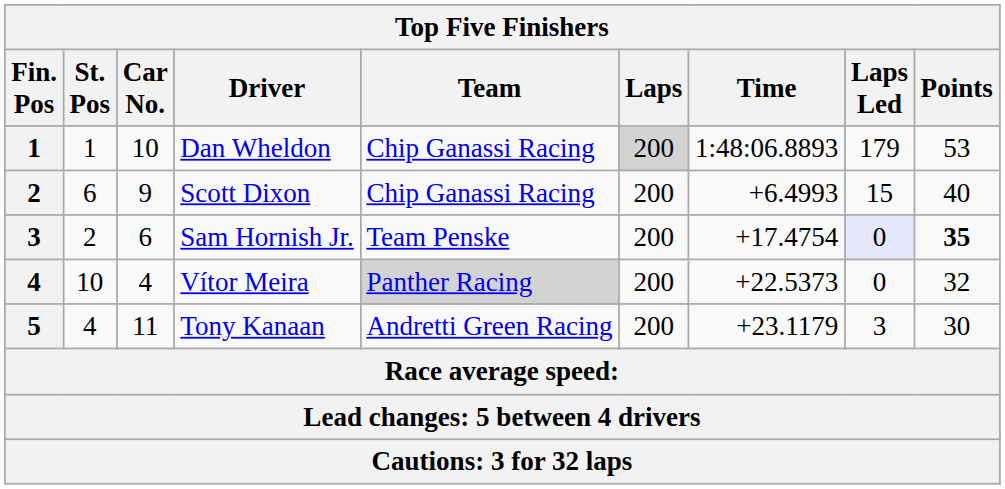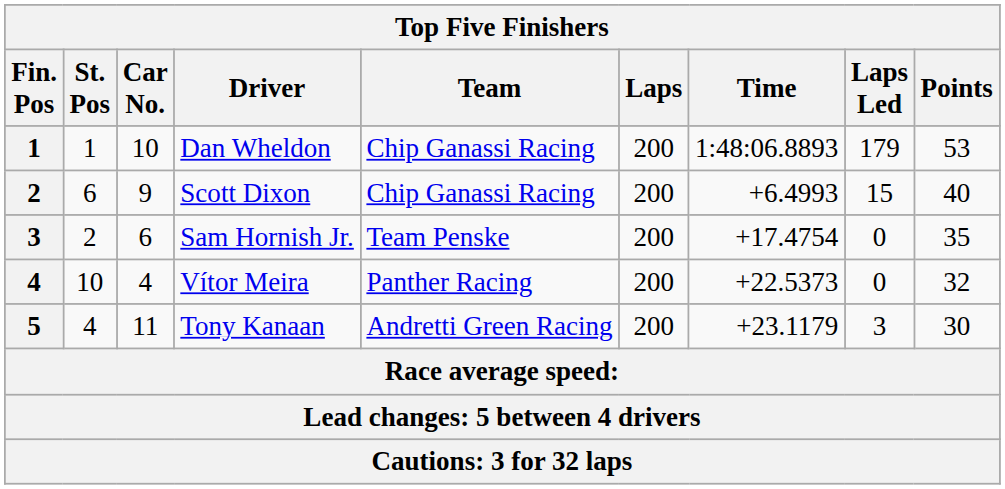(654, 148) lightgrey background -> (654, 148) no background
(879, 237) lavender background -> (879, 237) no background
(957, 237) bold -> (957, 237) normal
(449, 282) lightgrey background -> (449, 282) no background
